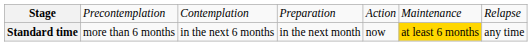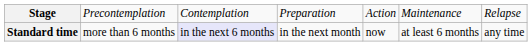(227, 31) no background -> (227, 31) lavender background
(440, 31) gold background -> (440, 31) no background
